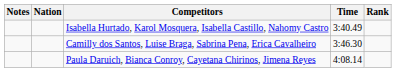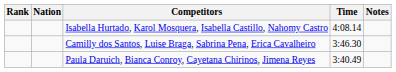columns swapped: (378, 12) <-> (18, 12)
(347, 28) 3:40.49 -> (347, 28) 4:08.14
(347, 59) 4:08.14 -> (347, 59) 3:40.49
